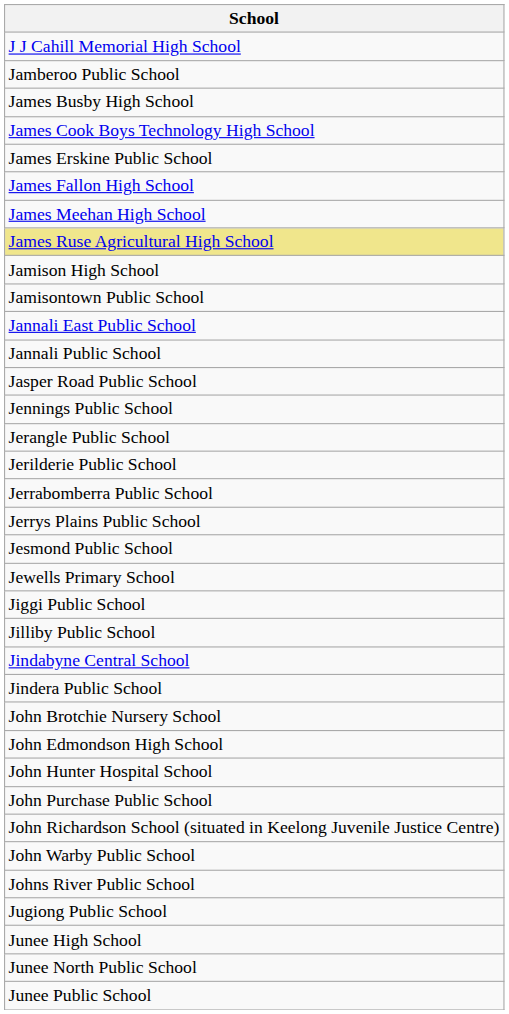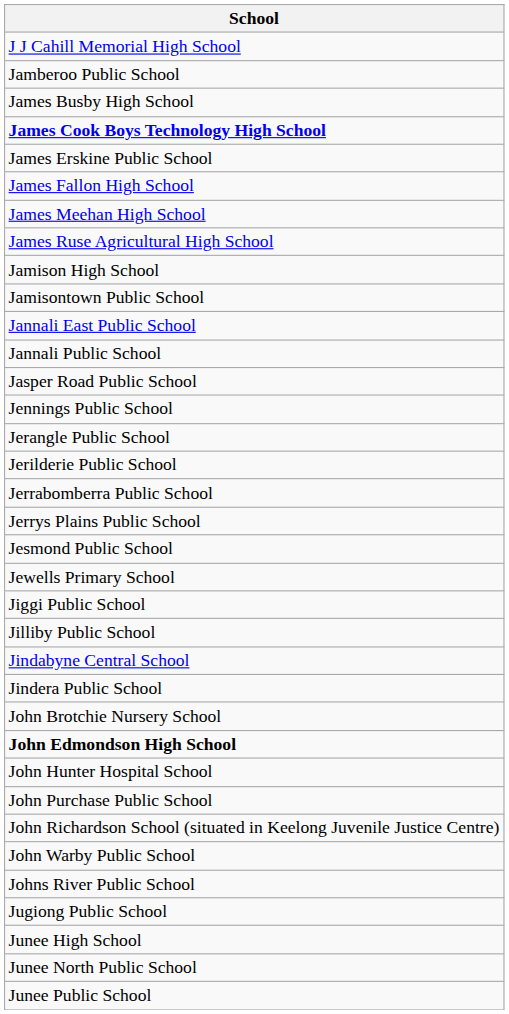(162, 130) normal -> (167, 130) bold
(141, 241) khaki background -> (141, 241) no background
(116, 744) normal -> (122, 744) bold
